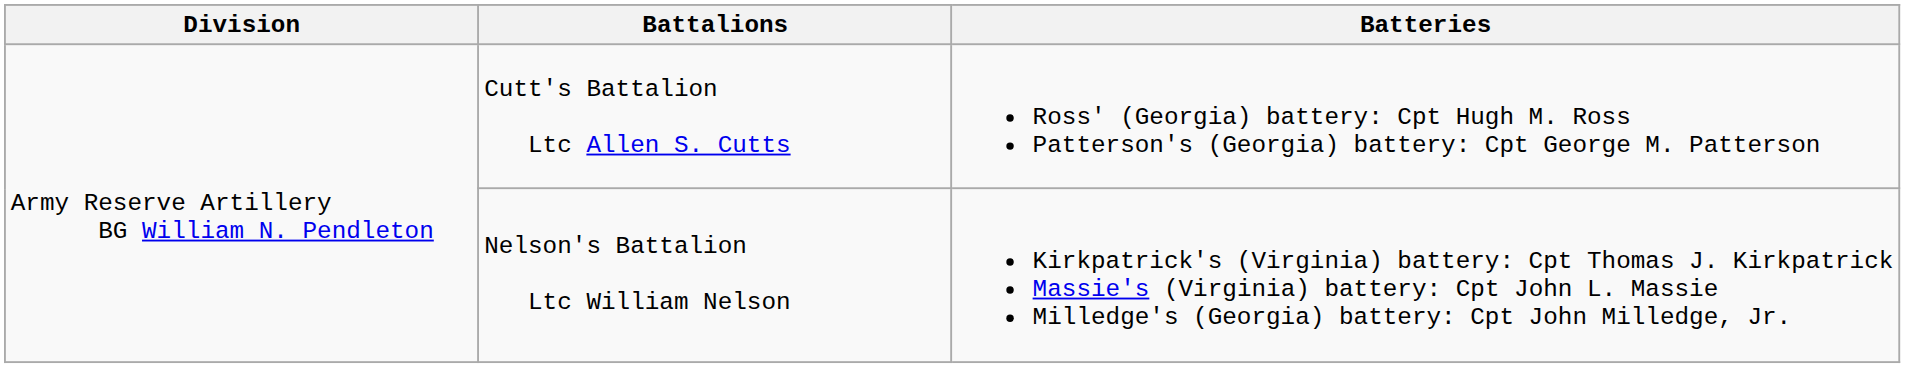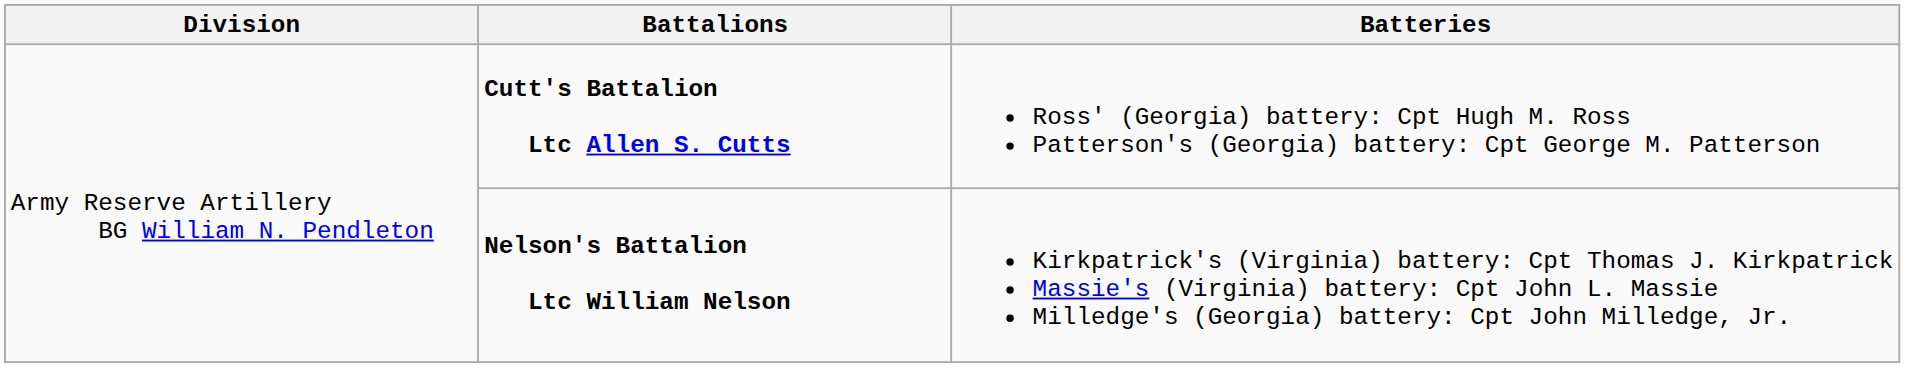(637, 117) normal -> (637, 117) bold
(637, 275) normal -> (637, 275) bold
